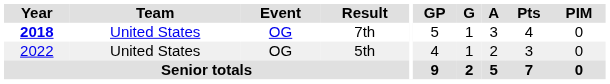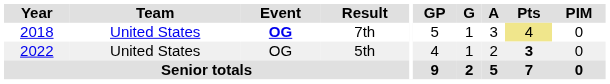(37, 32) bold -> (37, 32) normal
(281, 32) normal -> (281, 32) bold
(529, 32) no background -> (529, 32) khaki background
(529, 51) normal -> (529, 51) bold
